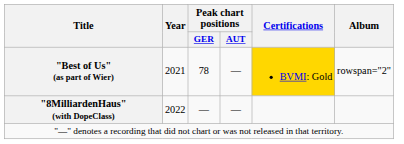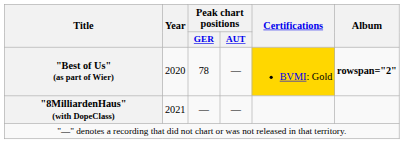(175, 71) 2021 -> (175, 71) 2020
(364, 71) normal -> (367, 71) bold
(175, 109) 2022 -> (175, 109) 2021
